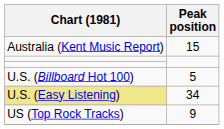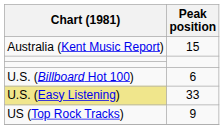(193, 76) 5 -> (193, 76) 6
(193, 95) 34 -> (193, 95) 33
